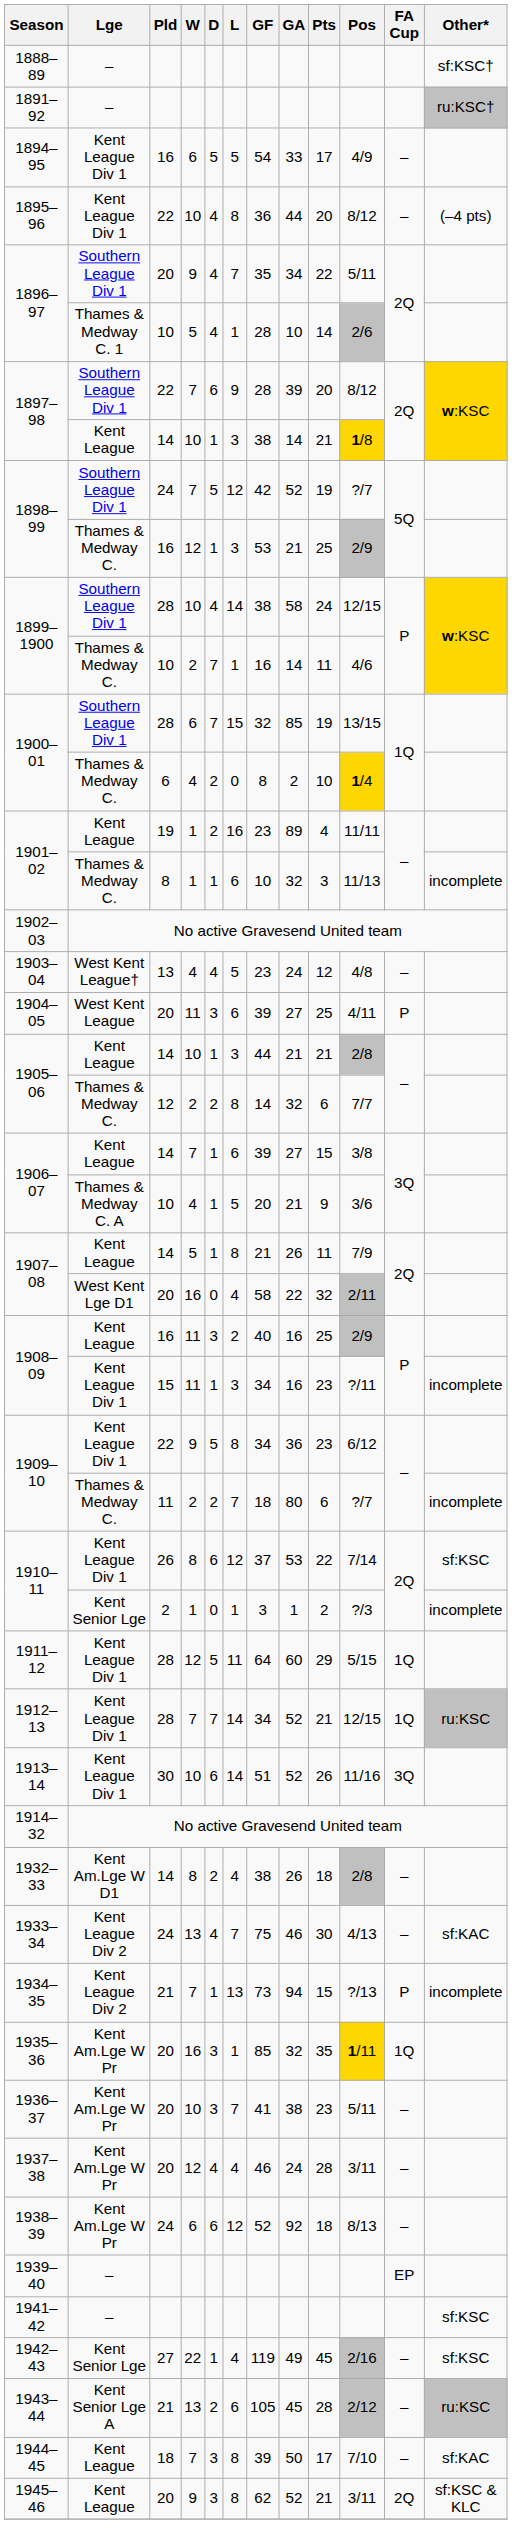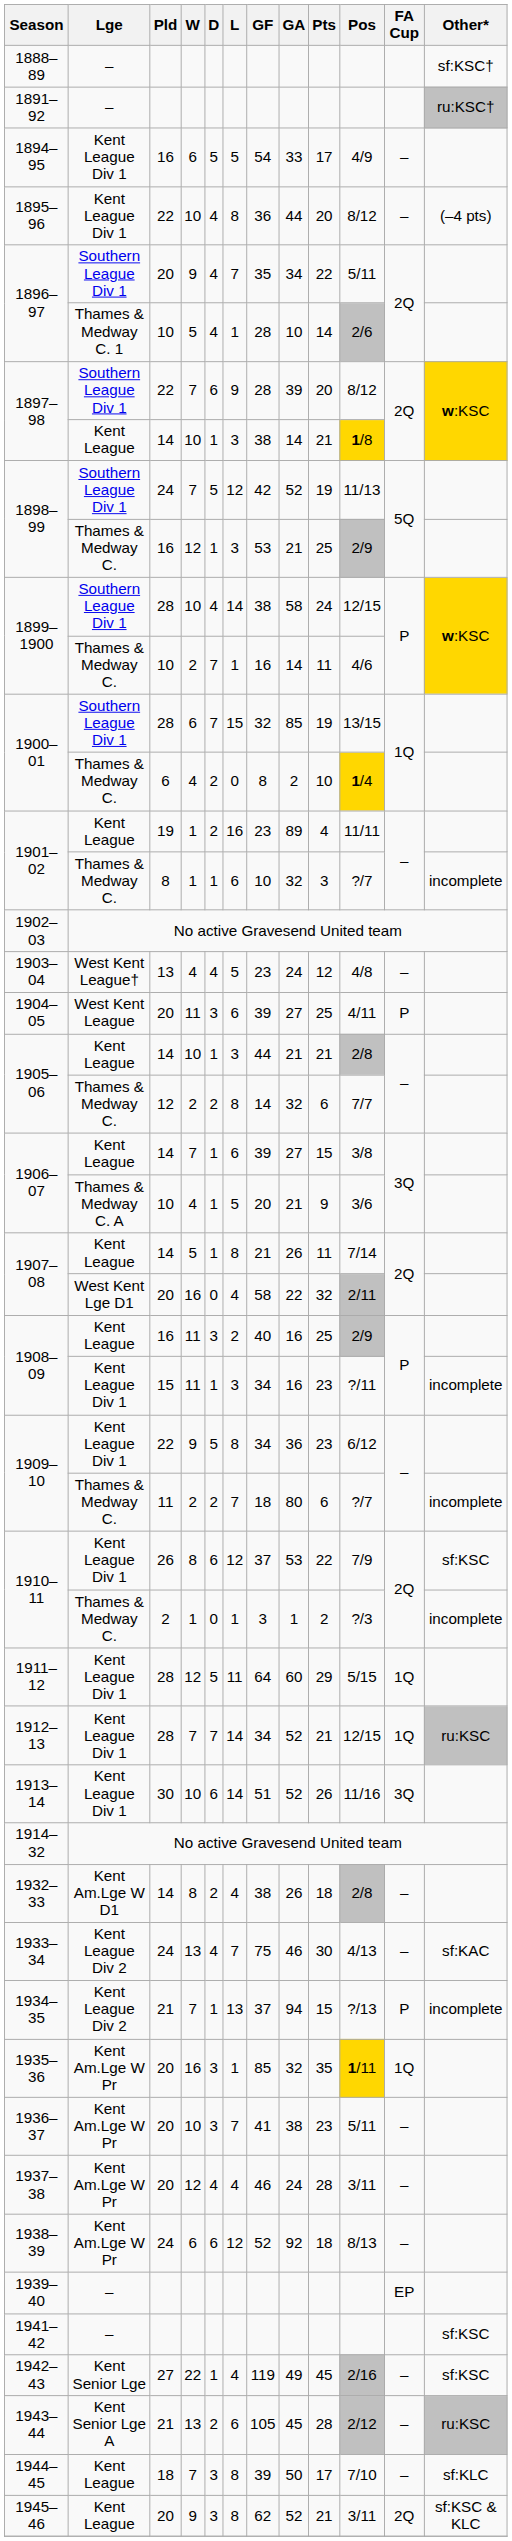(362, 490) ?/7 -> (362, 490) 11/13
(362, 881) 11/13 -> (362, 881) ?/7
(362, 1253) 7/9 -> (362, 1253) 7/14
(362, 1560) 7/14 -> (362, 1560) 7/9
(109, 1610) Kent Senior Lge -> (109, 1618) Thames & Medway C.
(263, 1992) 73 -> (263, 2009) 37
(466, 2457) sf:KAC -> (466, 2474) sf:KLC
